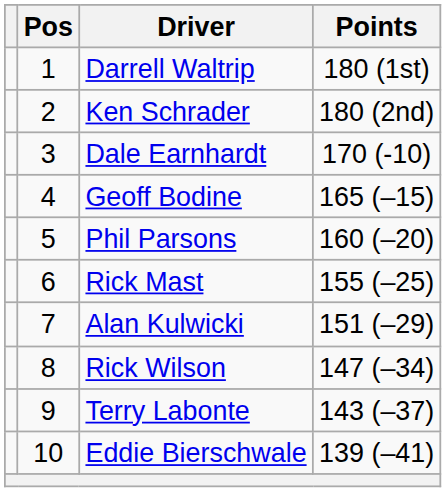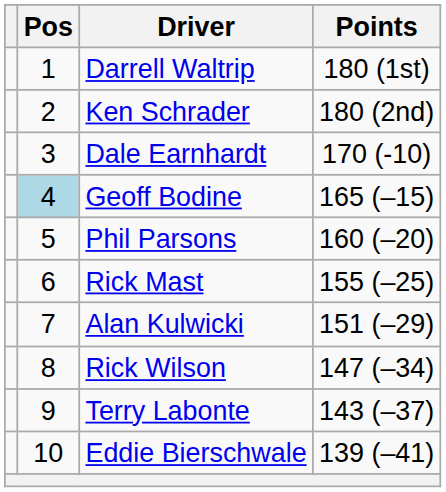(48, 197) no background -> (48, 197) lightblue background
